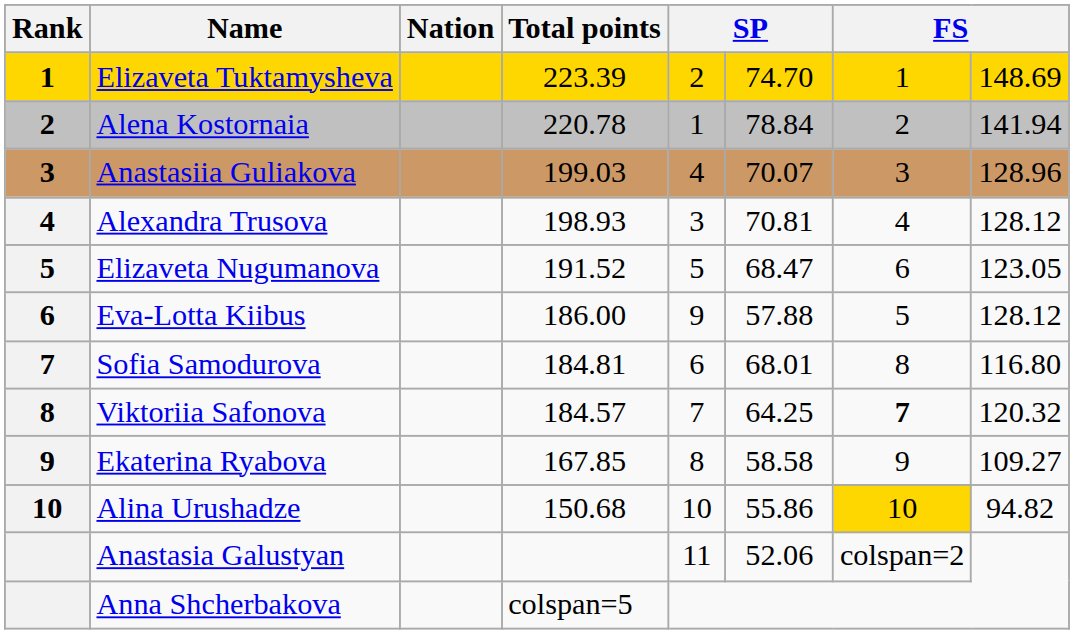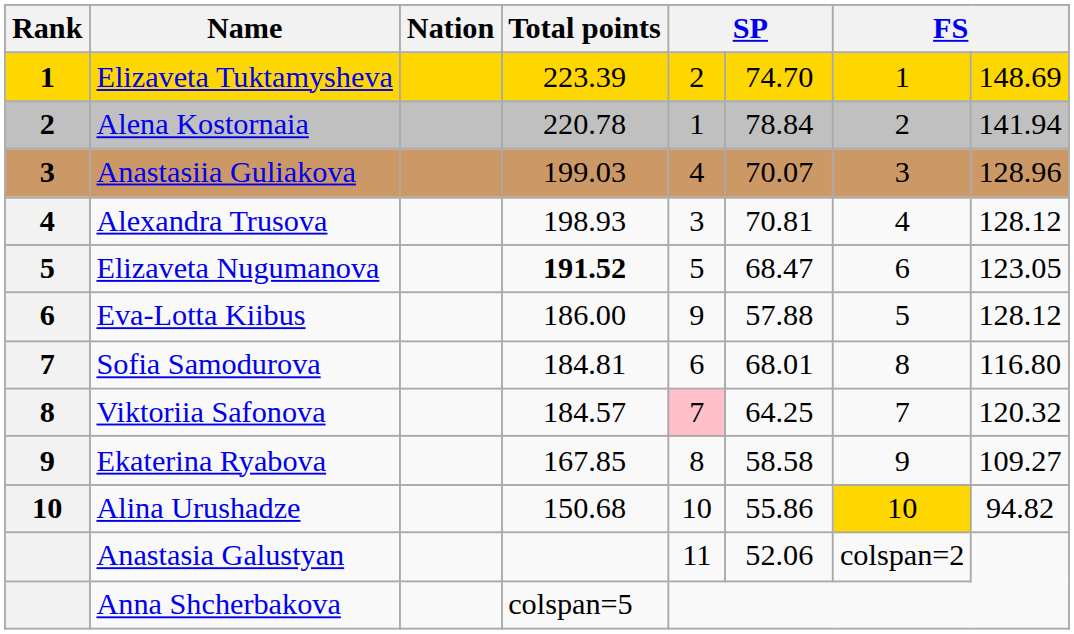(585, 268) normal -> (585, 268) bold
(697, 412) no background -> (697, 412) pink background
(902, 412) bold -> (902, 412) normal
